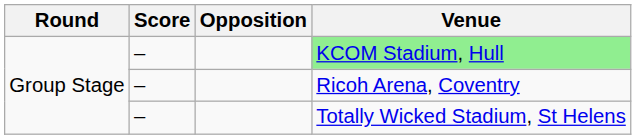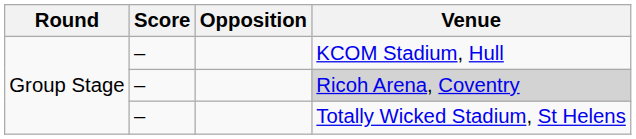(410, 52) lightgreen background -> (410, 52) no background
(418, 85) no background -> (418, 85) lightgrey background
